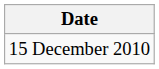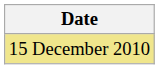(79, 48) no background -> (79, 48) khaki background
